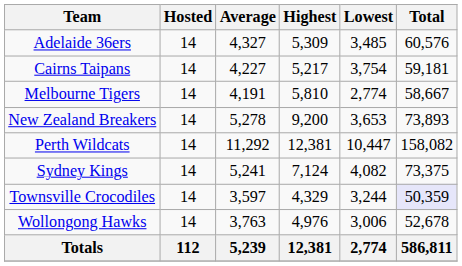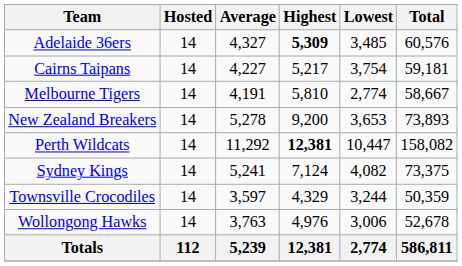(310, 42) normal -> (310, 42) bold
(310, 145) normal -> (310, 145) bold
(427, 196) lavender background -> (427, 196) no background
